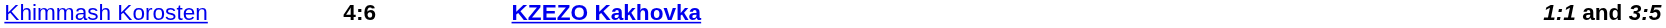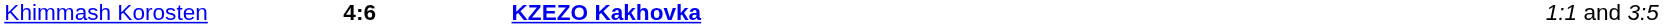(1602, 12) bold -> (1602, 12) normal
